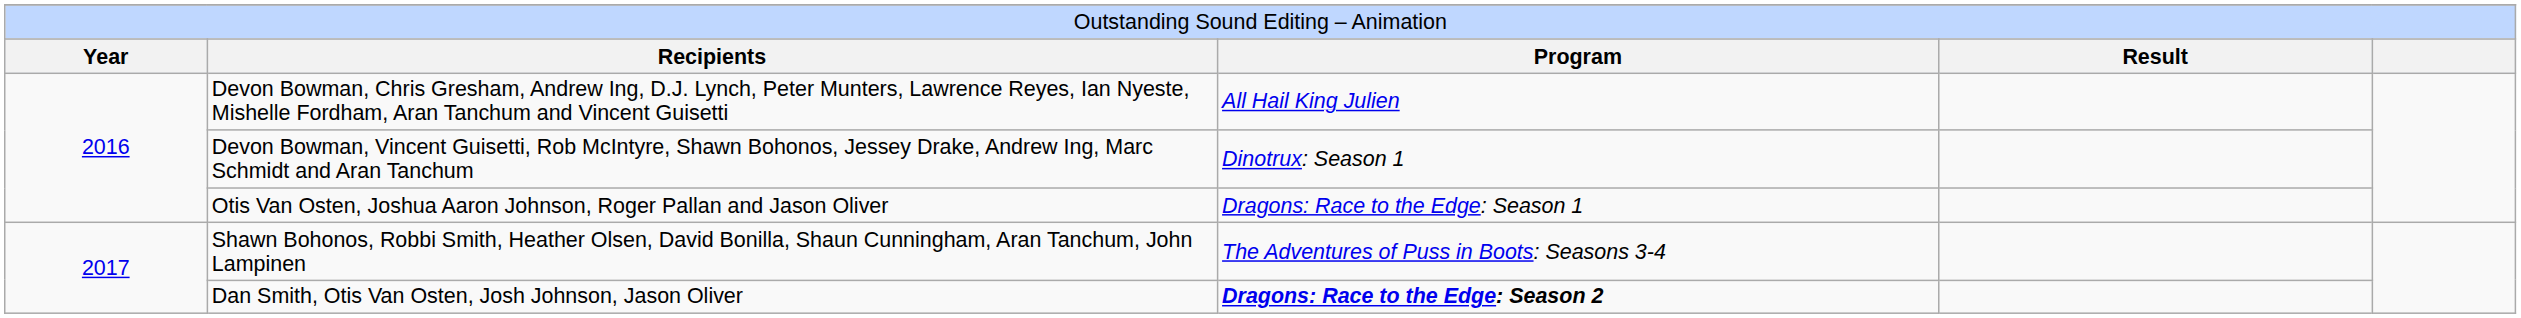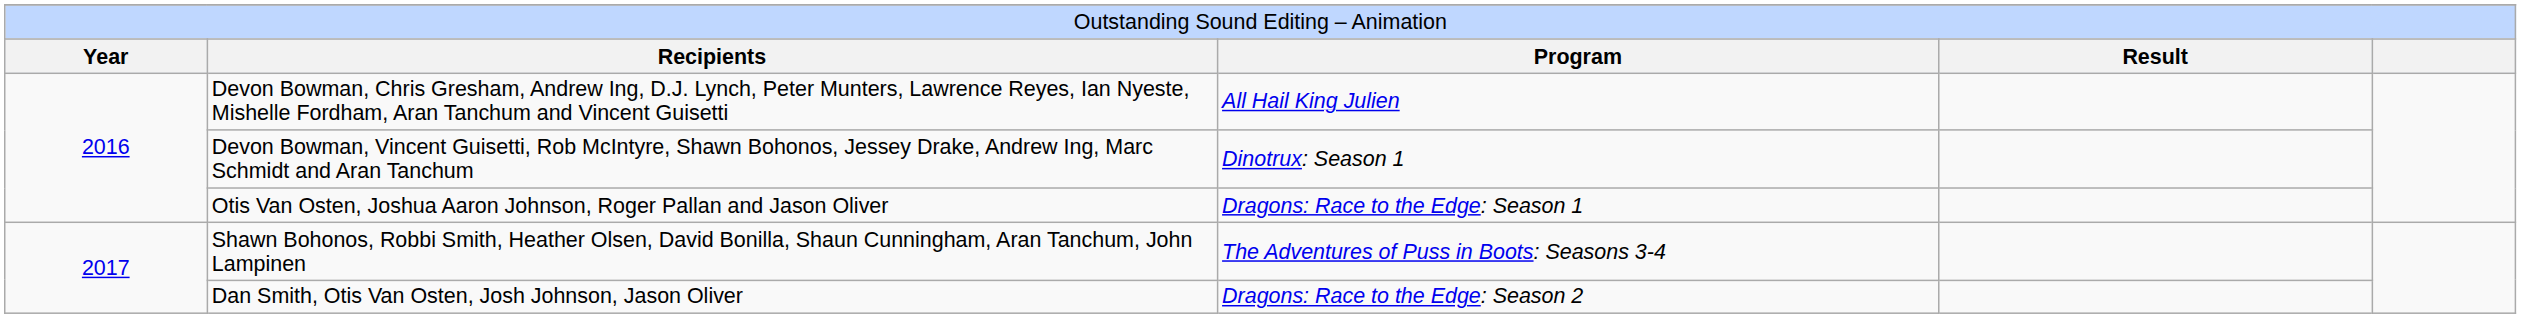(1413, 297) bold -> (1403, 297) normal
